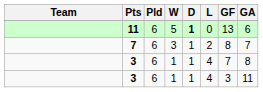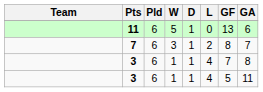(192, 29) bold -> (192, 29) normal
(228, 78) 3 -> (228, 78) 5
